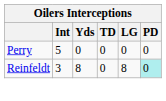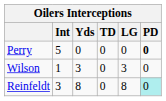(146, 50) normal -> (146, 50) bold
+ row: (23, 68)
